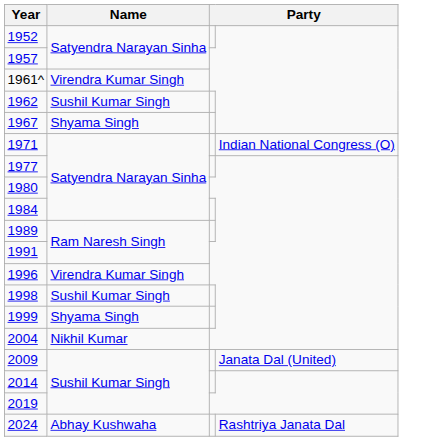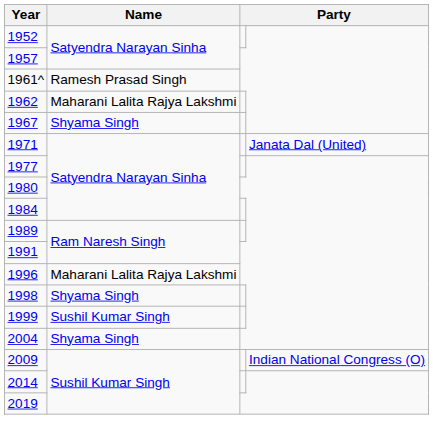(117, 79) Virendra Kumar Singh -> (119, 79) Ramesh Prasad Singh
(110, 101) Sushil Kumar Singh -> (143, 101) Maharani Lalita Rajya Lakshmi
(307, 144) Indian National Congress (O) -> (308, 144) Janata Dal (United)
(117, 274) Virendra Kumar Singh -> (143, 274) Maharani Lalita Rajya Lakshmi
(110, 295) Sushil Kumar Singh -> (95, 295) Shyama Singh
(95, 317) Shyama Singh -> (110, 317) Sushil Kumar Singh
(89, 338) Nikhil Kumar -> (95, 338) Shyama Singh
(277, 360) Janata Dal (United) -> (337, 360) Indian National Congress (O)
- row: (23, 425)
